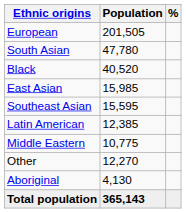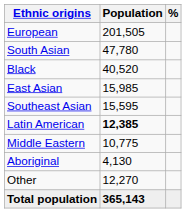(120, 124) normal -> (120, 124) bold
rows swapped: (33, 180) <-> (22, 161)
